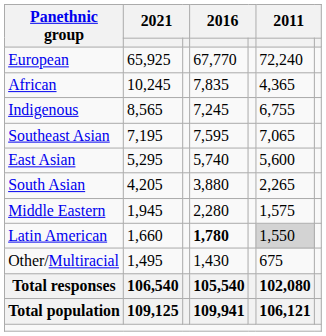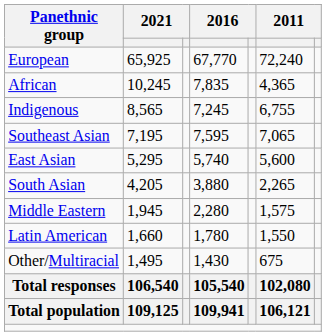(211, 235) bold -> (211, 235) normal
(277, 235) lightgrey background -> (277, 235) no background
